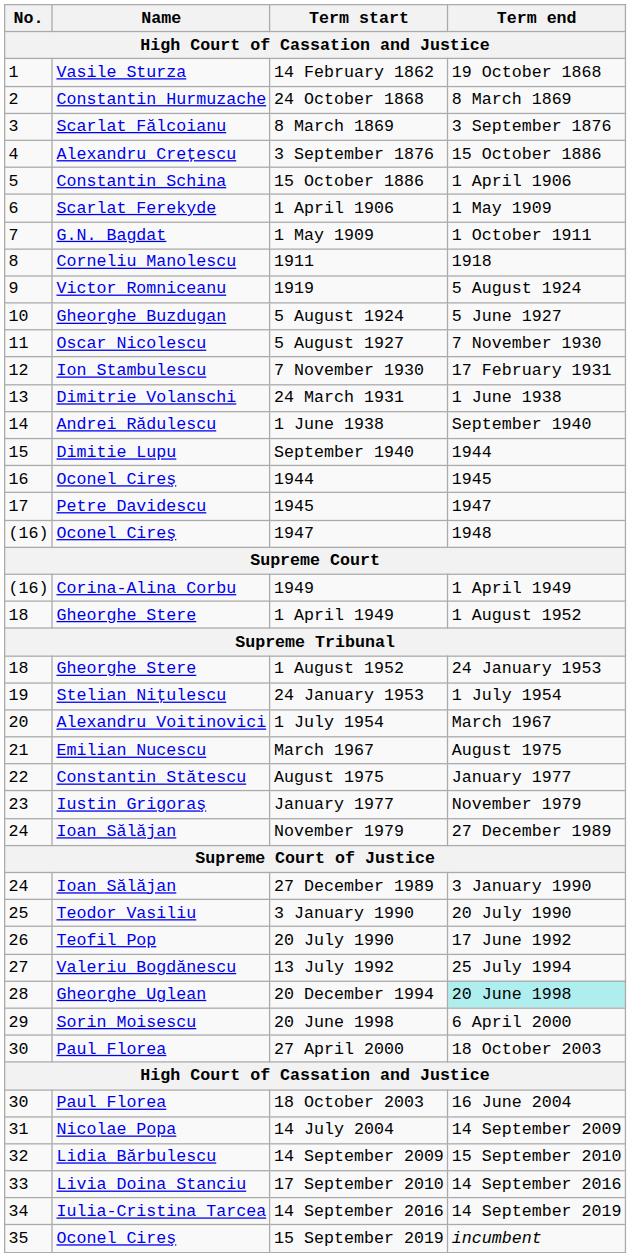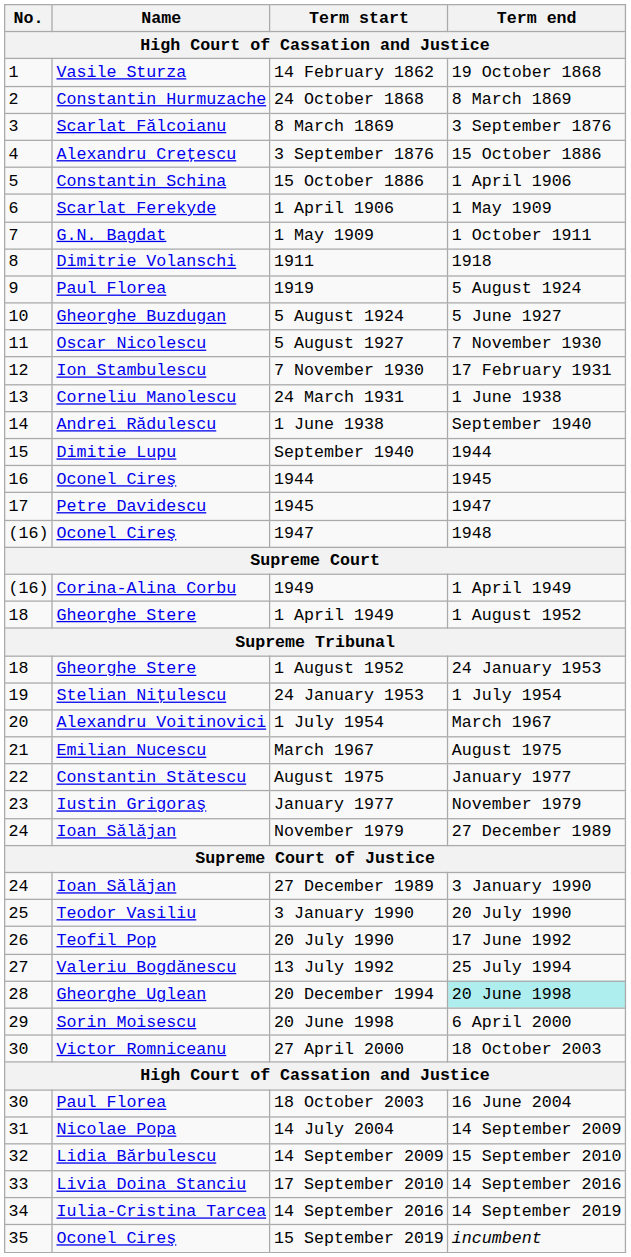(146, 262) Corneliu Manolescu -> (146, 262) Dimitrie Volanschi
(141, 289) Victor Romniceanu -> (111, 289) Paul Florea
(146, 398) Dimitrie Volanschi -> (146, 398) Corneliu Manolescu
(111, 1049) Paul Florea -> (141, 1049) Victor Romniceanu
